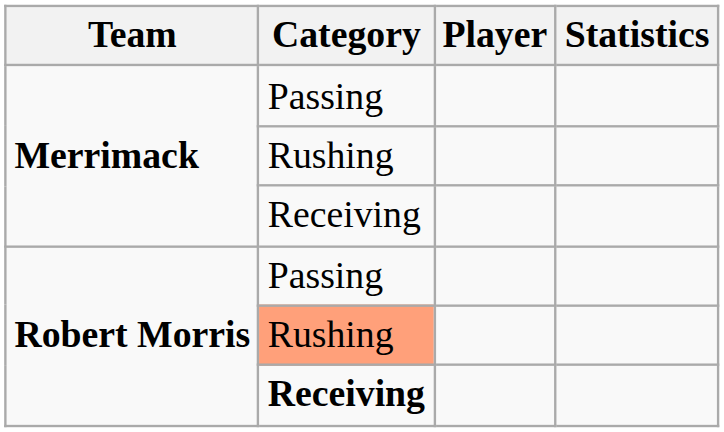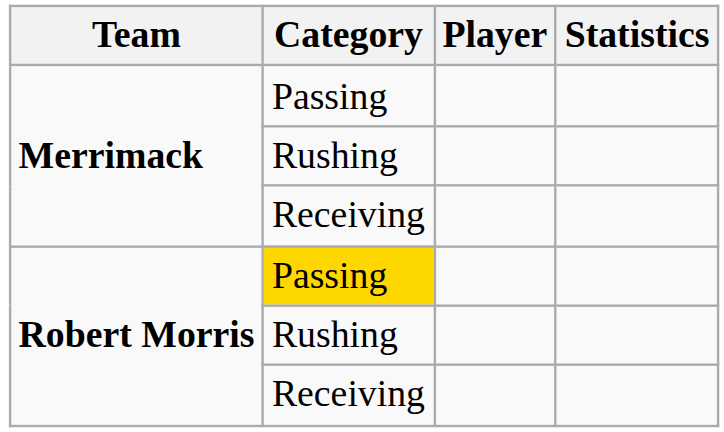(325, 274) no background -> (330, 274) gold background
(331, 334) lightsalmon background -> (335, 334) no background
(346, 394) bold -> (348, 394) normal
